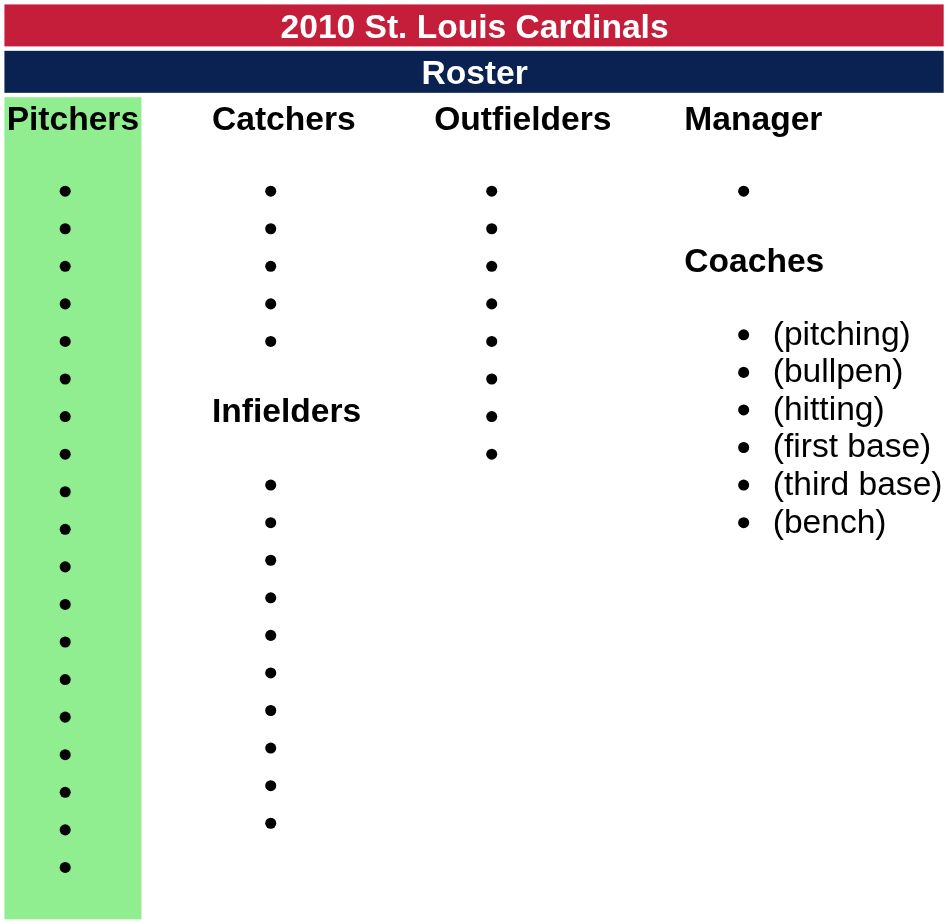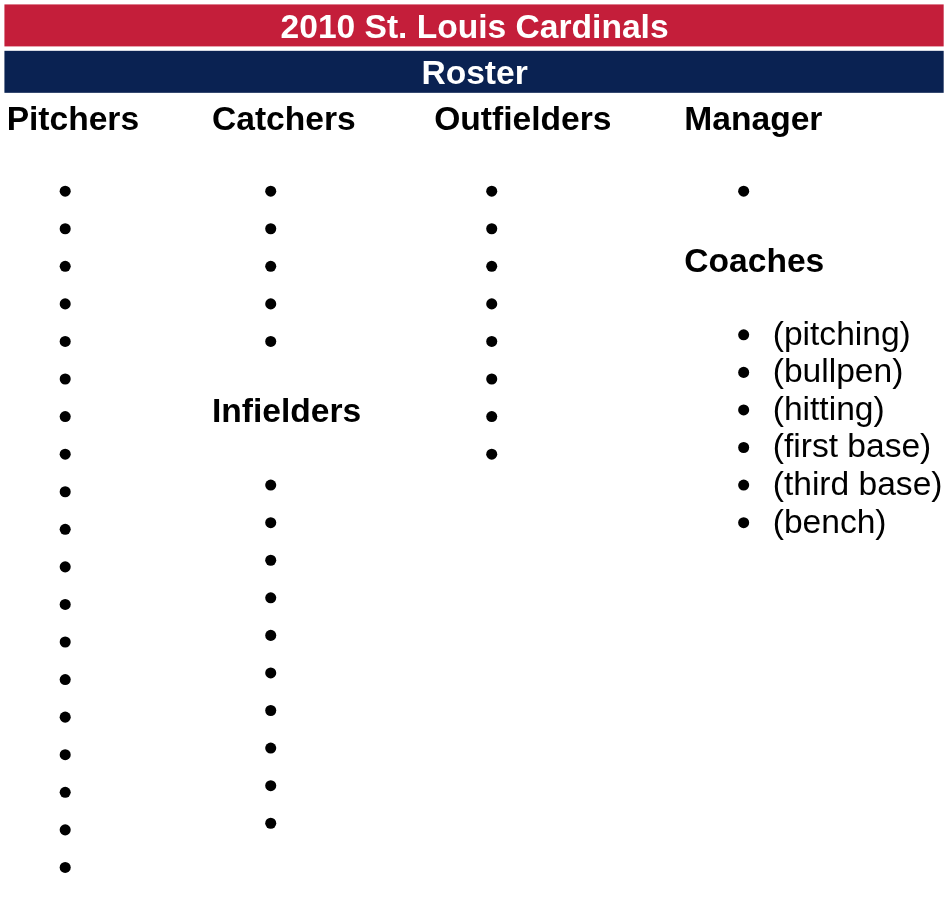(73, 492) lightgreen background -> (73, 492) no background
